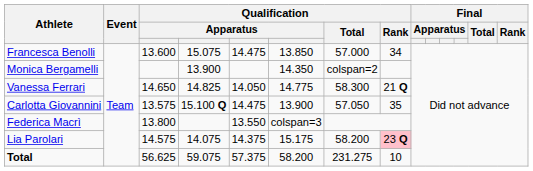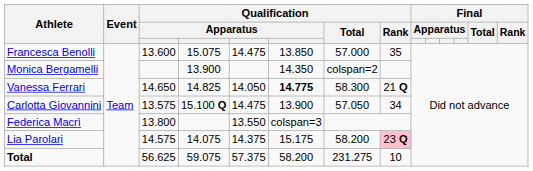(396, 53) 34 -> (396, 53) 35
(296, 88) normal -> (296, 88) bold
(396, 105) 35 -> (396, 105) 34
